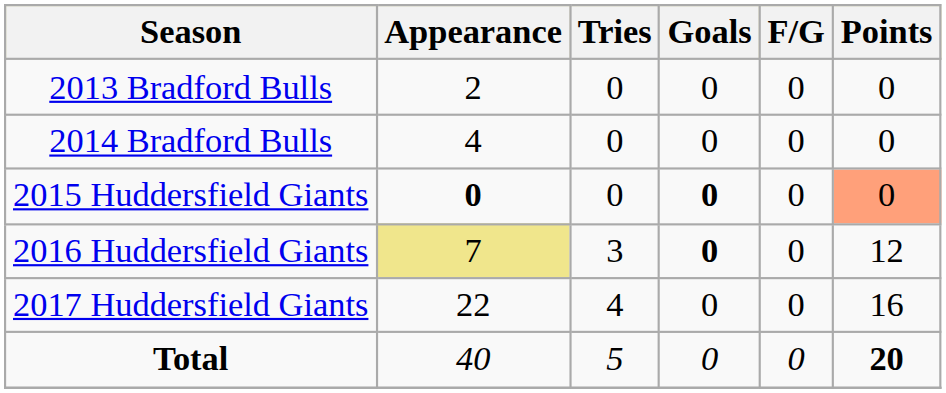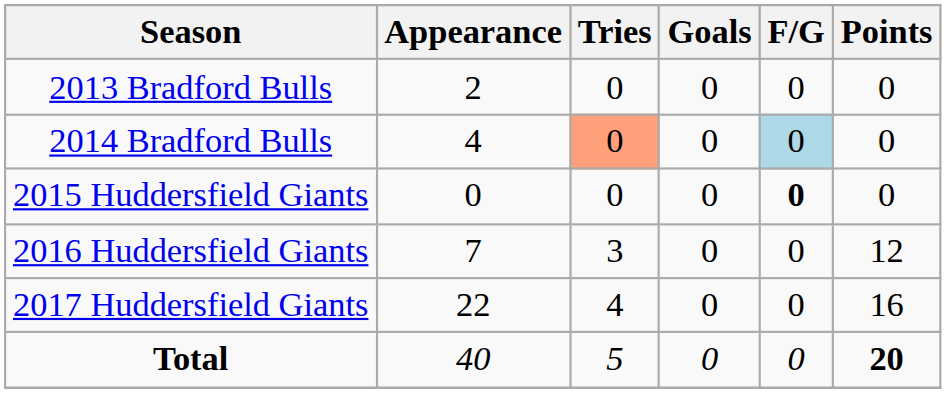(615, 140) no background -> (615, 140) lightsalmon background
(796, 140) no background -> (796, 140) lightblue background
(473, 195) bold -> (473, 195) normal
(710, 195) bold -> (710, 195) normal
(796, 195) normal -> (796, 195) bold
(887, 195) lightsalmon background -> (887, 195) no background
(473, 250) khaki background -> (473, 250) no background
(710, 250) bold -> (710, 250) normal
